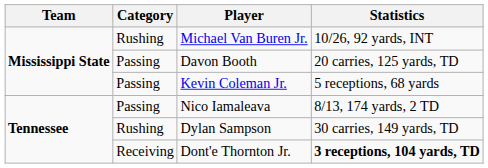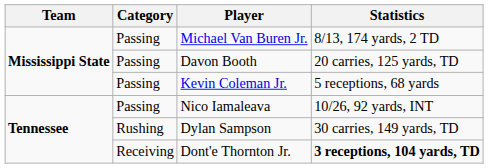(140, 38) Rushing -> (138, 38) Passing
(374, 38) 10/26, 92 yards, INT -> (377, 38) 8/13, 174 yards, 2 TD
(377, 106) 8/13, 174 yards, 2 TD -> (374, 106) 10/26, 92 yards, INT
